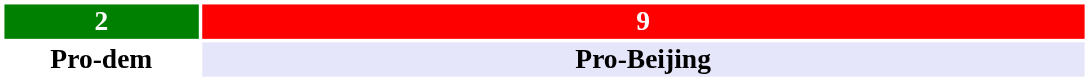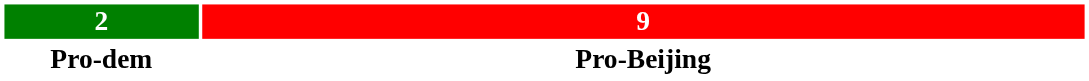(643, 59) lavender background -> (643, 59) no background
